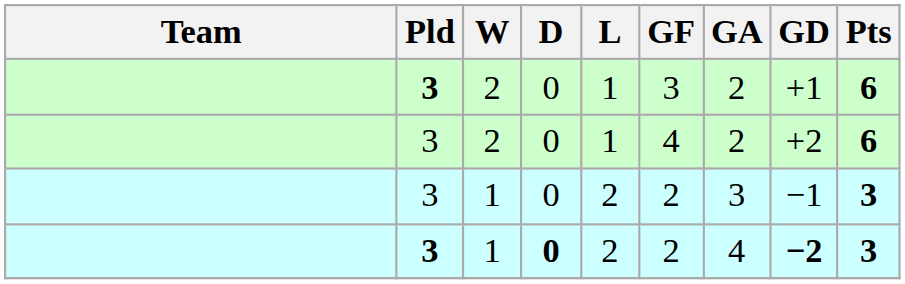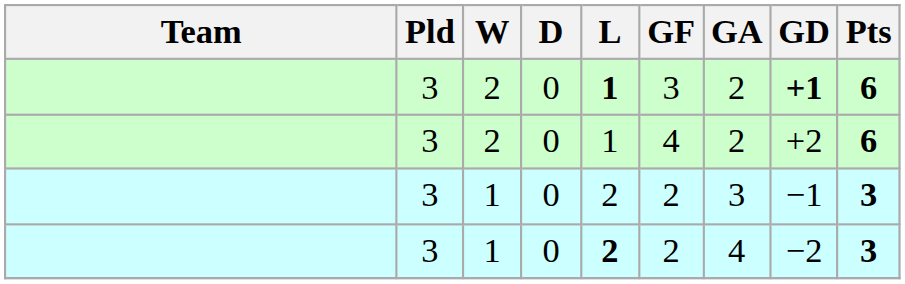(430, 86) bold -> (430, 86) normal
(610, 86) normal -> (610, 86) bold
(804, 86) normal -> (804, 86) bold
(430, 250) bold -> (430, 250) normal
(551, 250) bold -> (551, 250) normal
(610, 250) normal -> (610, 250) bold
(804, 250) bold -> (804, 250) normal
